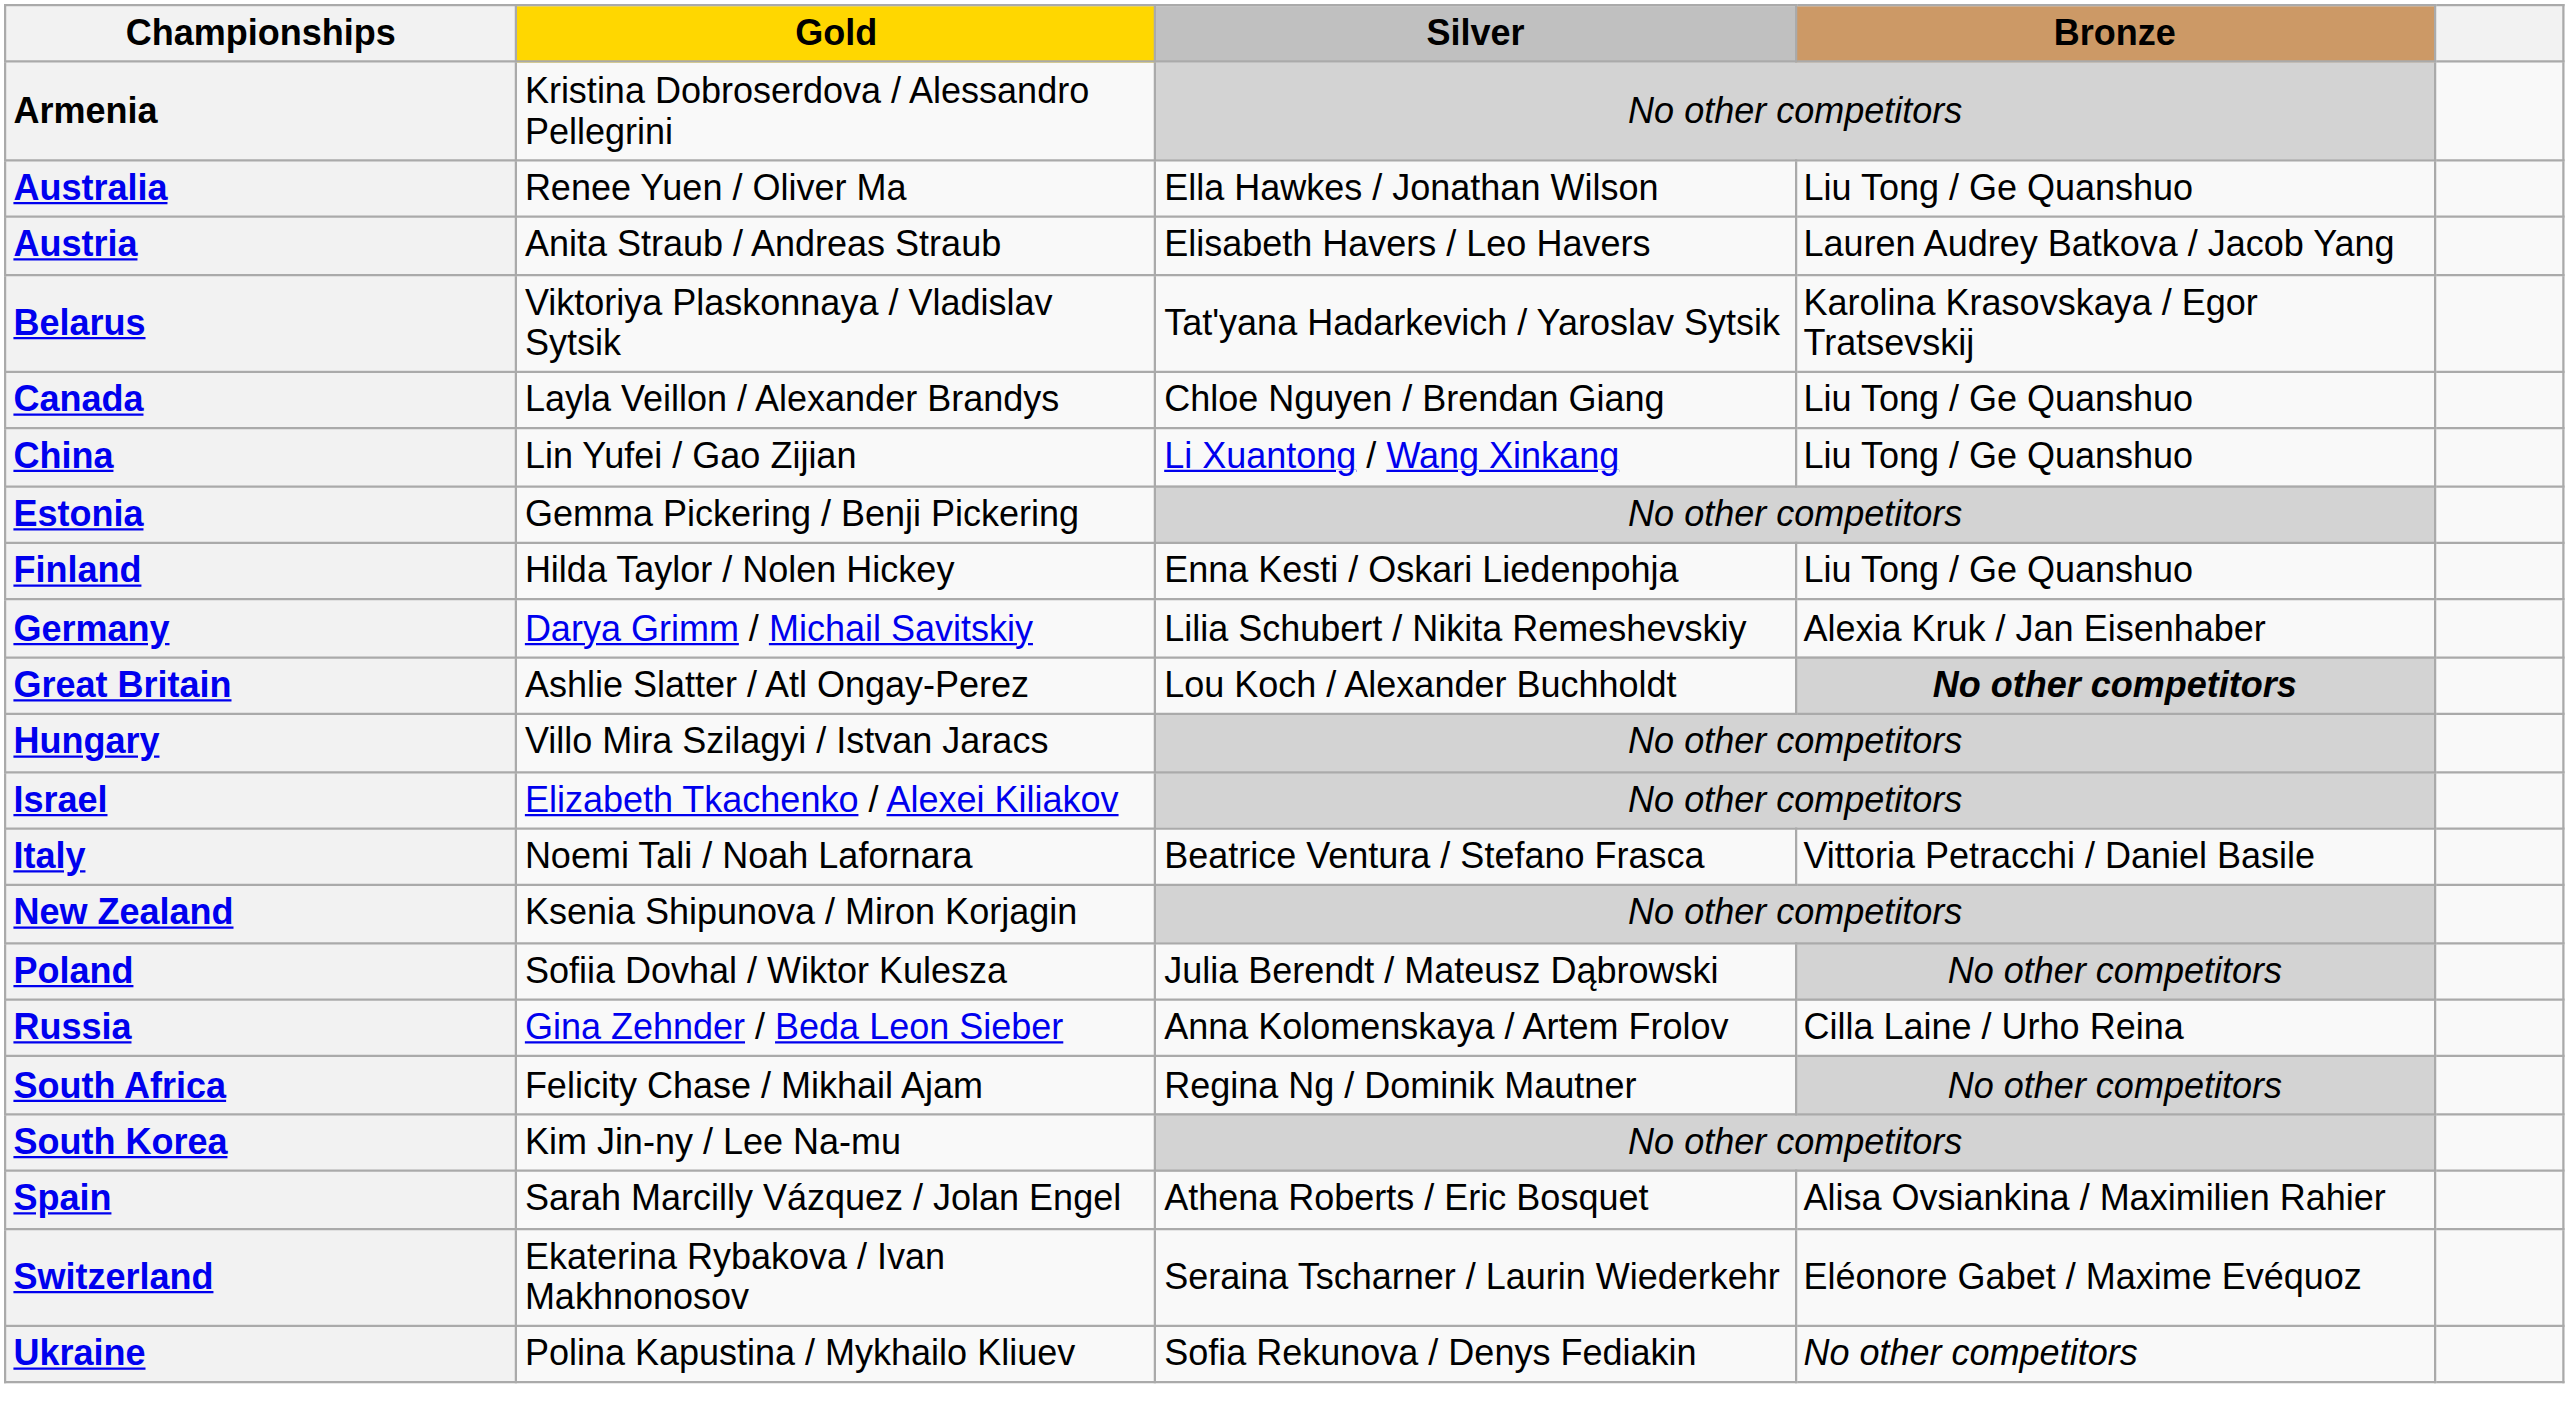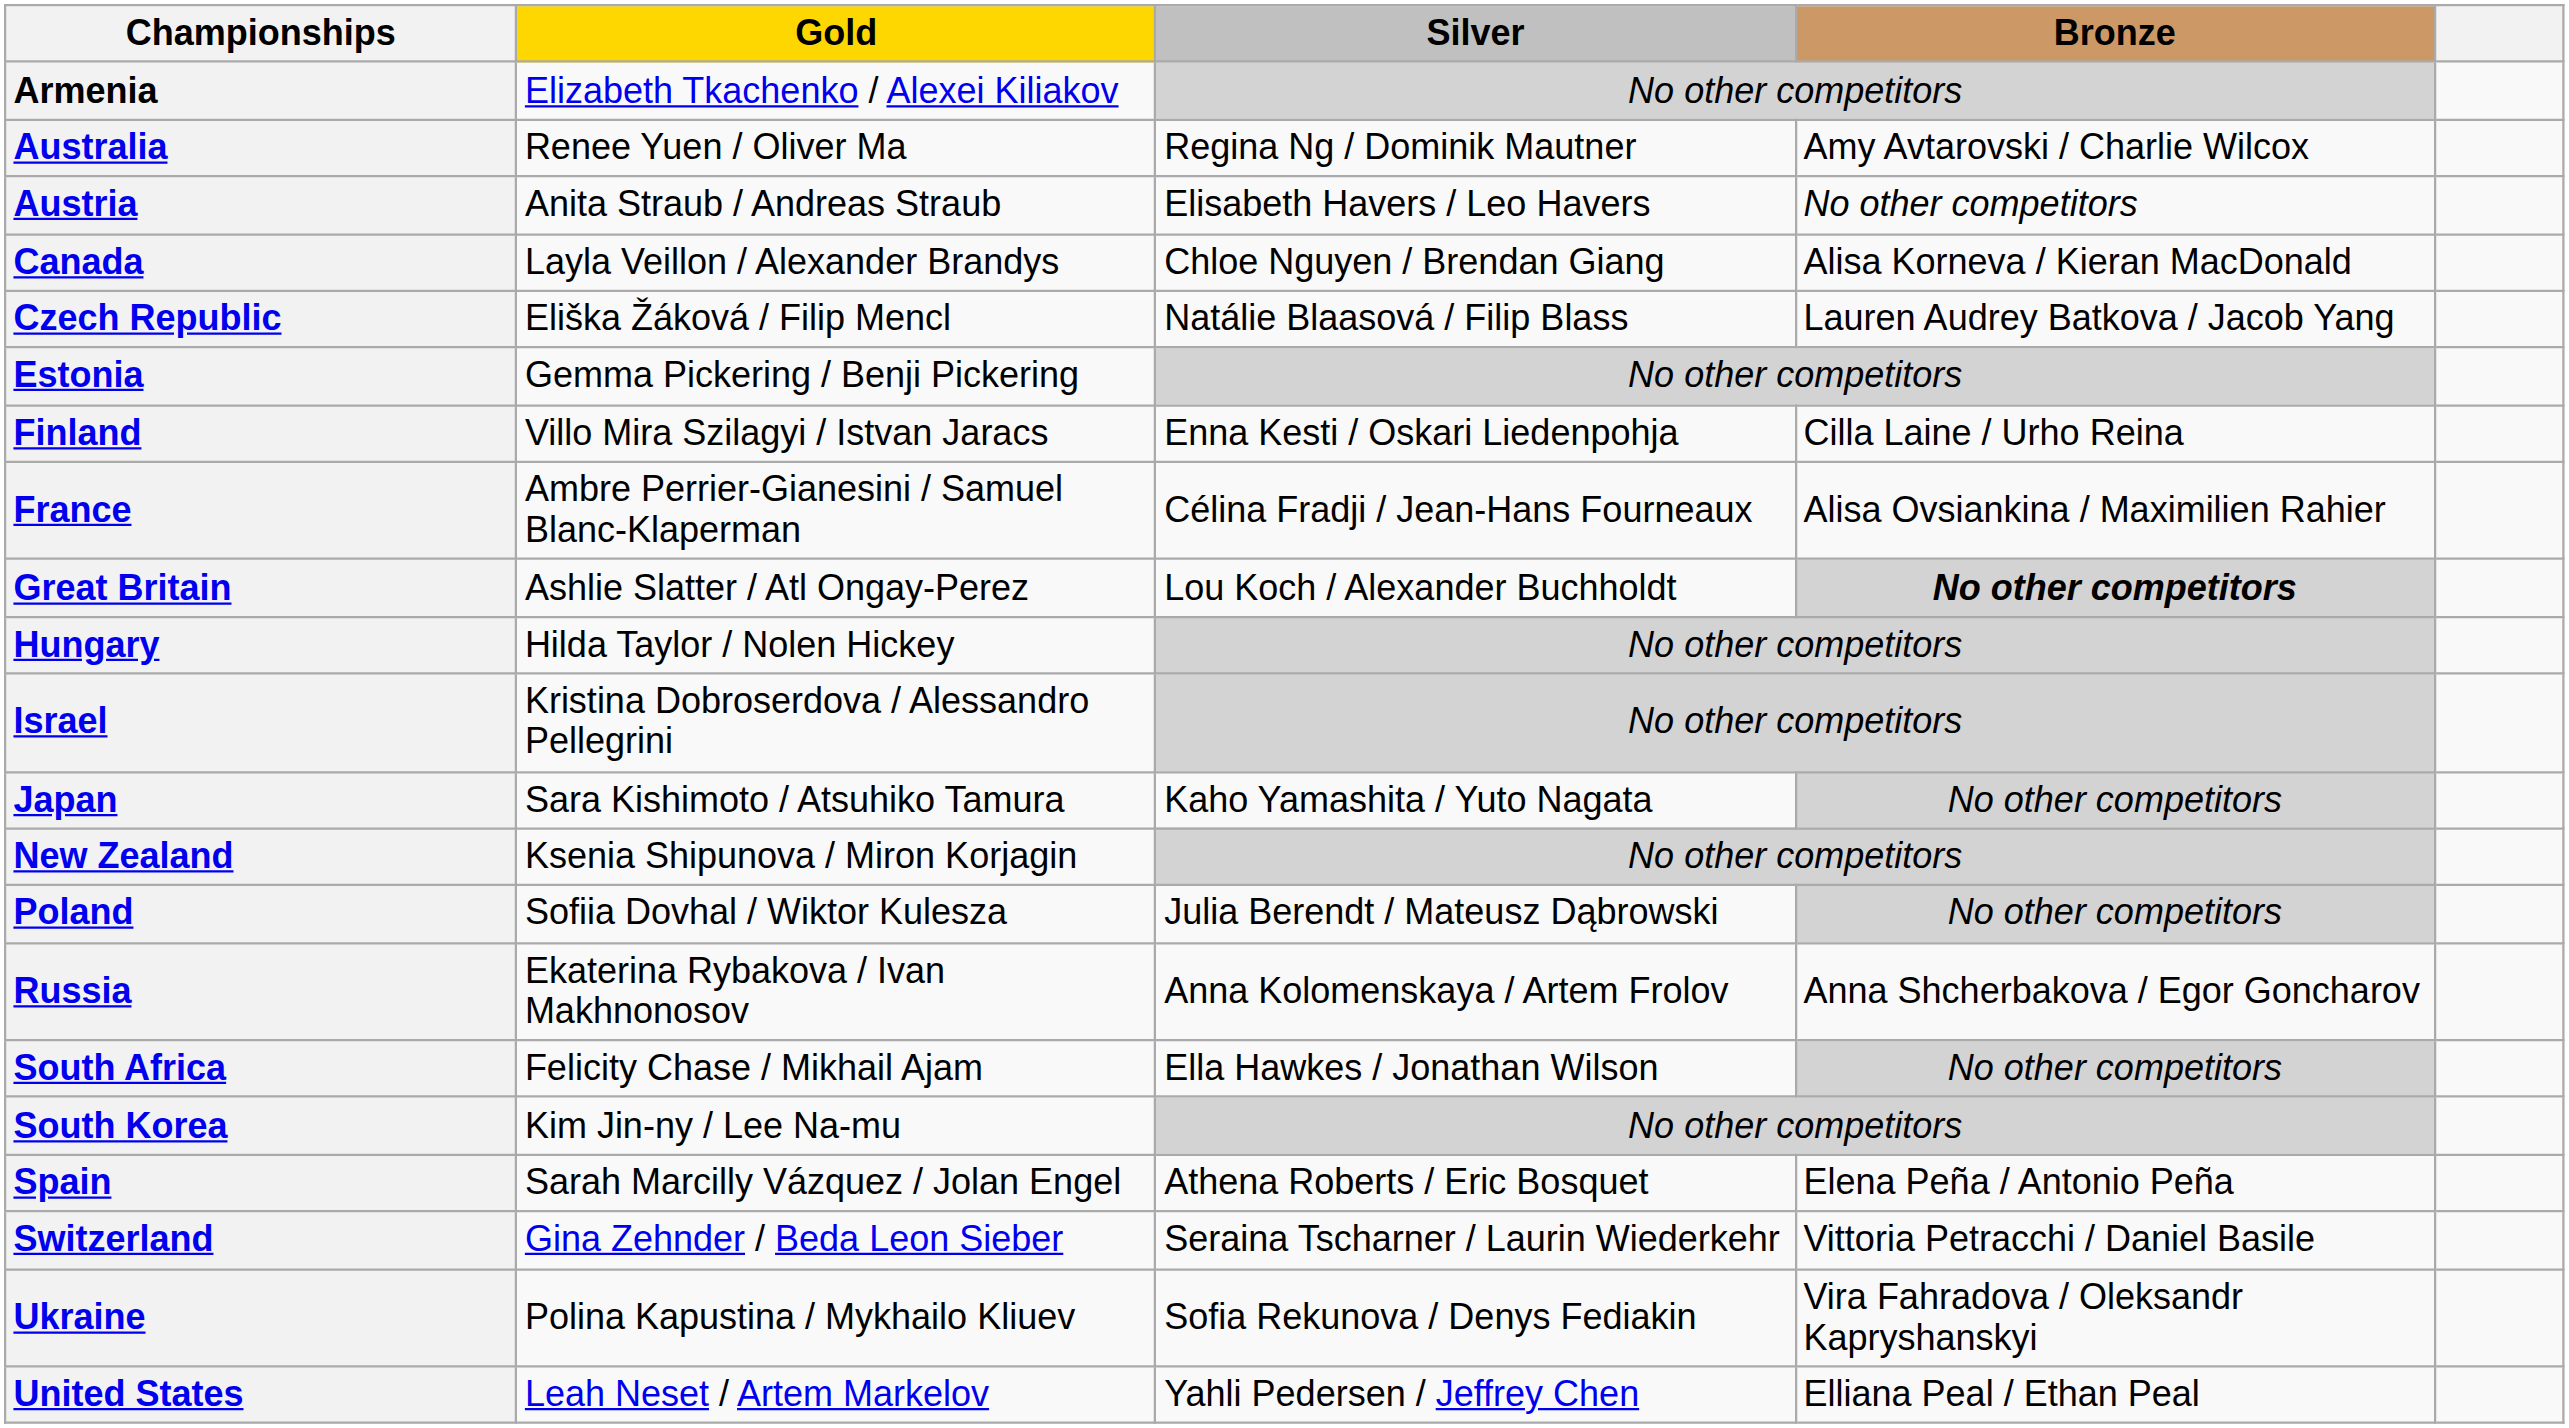(807, 110) Kristina Dobroserdova / Alessandro Pellegrini -> (822, 90) Elizabeth Tkachenko / Alexei Kiliakov
(1411, 187) Ella Hawkes / Jonathan Wilson -> (1400, 147) Regina Ng / Dominik Mautner
(1998, 187) Liu Tong / Ge Quanshuo -> (2056, 147) Amy Avtarovski / Charlie Wilcox
(2099, 244) Lauren Audrey Batkova / Jacob Yang -> (1971, 204) No other competitors
- row: (79, 322)
(1998, 399) Liu Tong / Ge Quanshuo -> (2078, 261) Alisa Korneva / Kieran MacDonald
- row: (63, 456)
+ row: (147, 318)
(740, 570) Hilda Taylor / Nolen Hickey -> (787, 432) Villo Mira Szilagyi / Istvan Jaracs
(1998, 570) Liu Tong / Ge Quanshuo -> (1994, 432) Cilla Laine / Urho Reina
+ row: (72, 510)
- row: (91, 627)
(787, 742) Villo Mira Szilagyi / Istvan Jaracs -> (740, 644) Hilda Taylor / Nolen Hickey
(822, 799) Elizabeth Tkachenko / Alexei Kiliakov -> (807, 721) Kristina Dobroserdova / Alessandro Pellegrini
- row: (49, 856)
+ row: (65, 799)
(794, 1027) Gina Zehnder / Beda Leon Sieber -> (735, 990) Ekaterina Rybakova / Ivan Makhnonosov
(1994, 1027) Cilla Laine / Urho Reina -> (2112, 990) Anna Shcherbakova / Egor Goncharov
(1400, 1084) Regina Ng / Dominik Mautner -> (1411, 1068) Ella Hawkes / Jonathan Wilson
(2095, 1198) Alisa Ovsiankina / Maximilien Rahier -> (2019, 1182) Elena Peña / Antonio Peña
(735, 1276) Ekaterina Rybakova / Ivan Makhnonosov -> (794, 1239) Gina Zehnder / Beda Leon Sieber
(2083, 1276) Eléonore Gabet / Maxime Evéquoz -> (2059, 1239) Vittoria Petracchi / Daniel Basile
(1971, 1353) No other competitors -> (2023, 1316) Vira Fahradova / Oleksandr Kapryshanskyi
+ row: (128, 1394)
